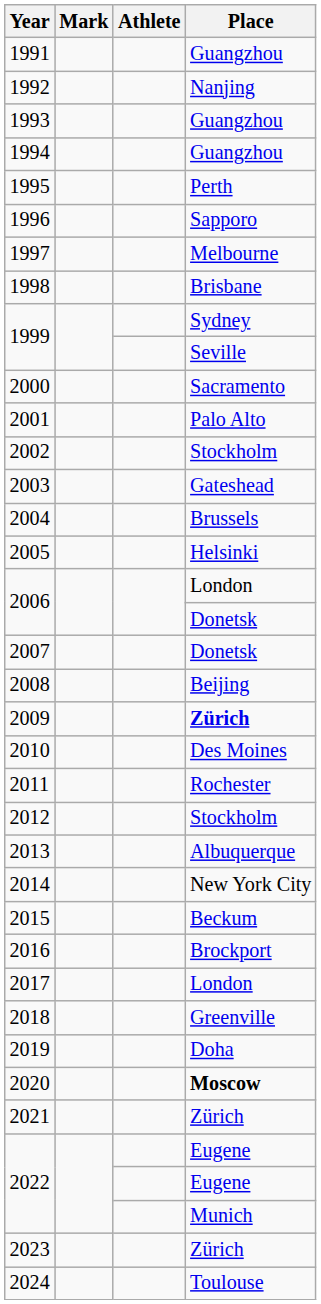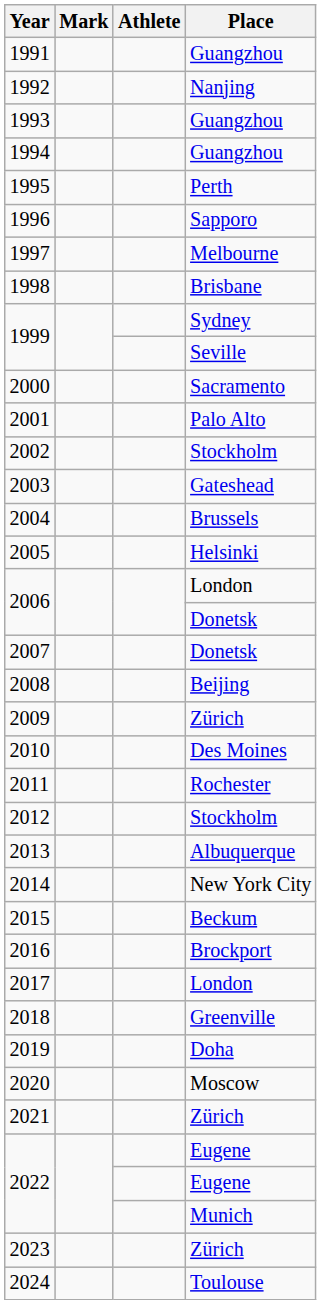(220, 718) bold -> (217, 718) normal
(225, 1083) bold -> (225, 1083) normal
